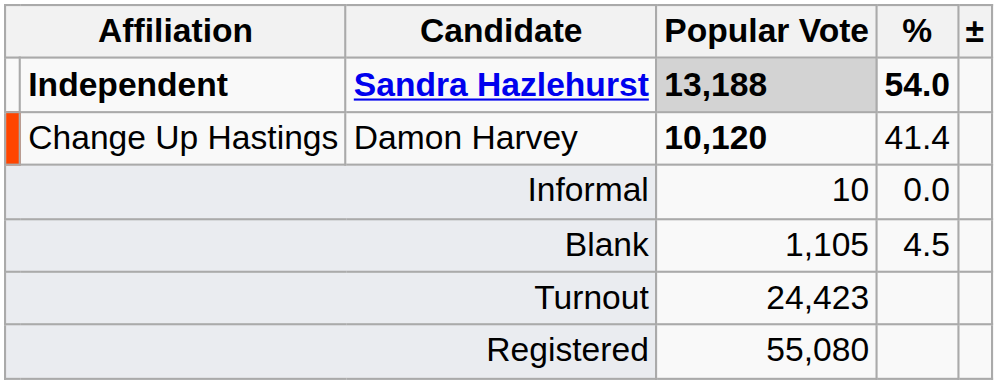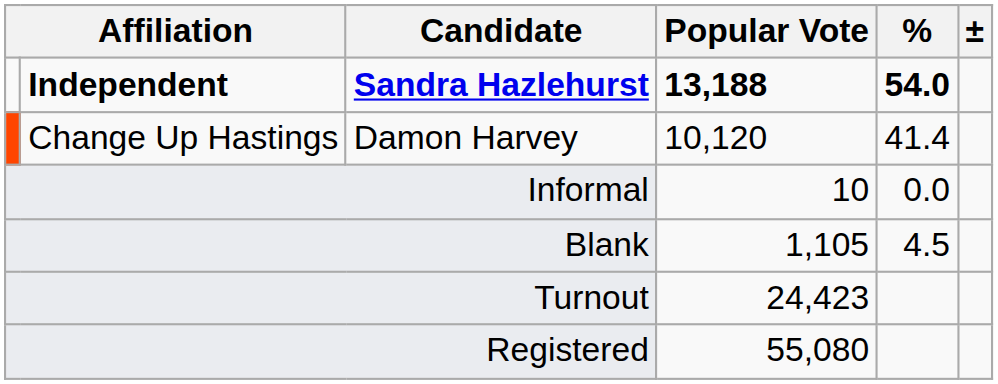(716, 84) lightgrey background -> (716, 84) no background
(716, 137) bold -> (716, 137) normal
